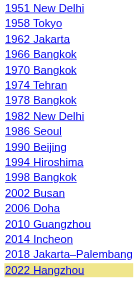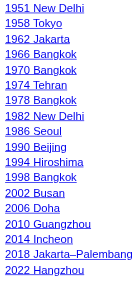(45, 270) khaki background -> (45, 270) no background
